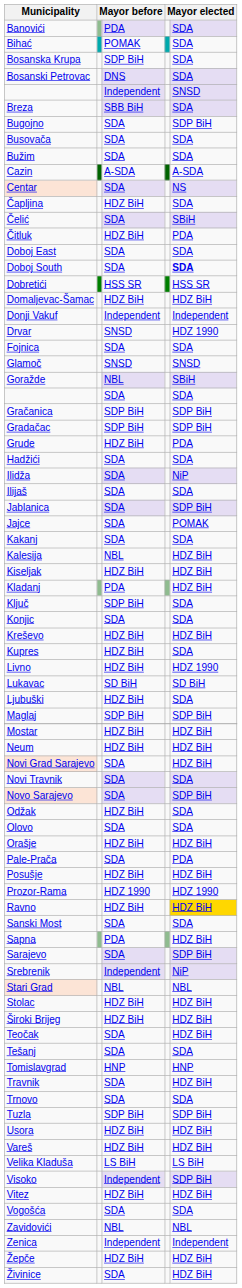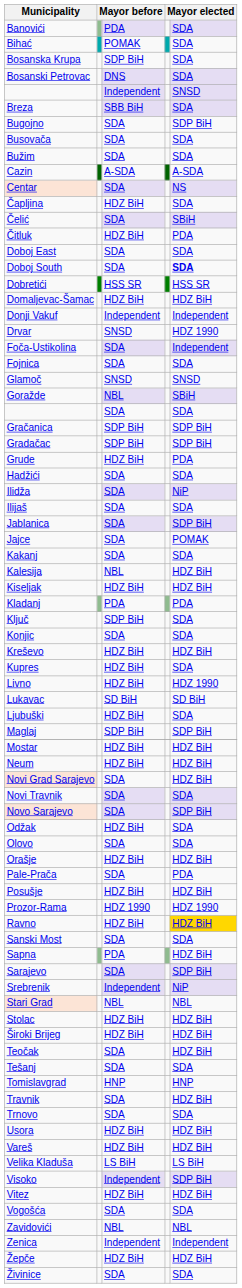+ row: (41, 348)
(192, 587) HDZ BiH -> (183, 603) PDA
- row: (19, 1115)
(192, 1275) HDZ BiH -> (183, 1275) SDA
